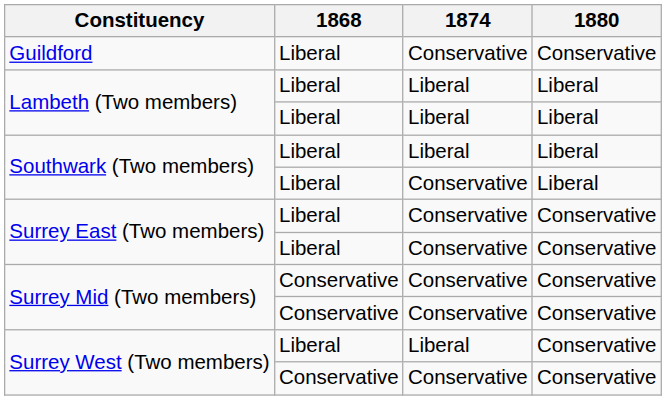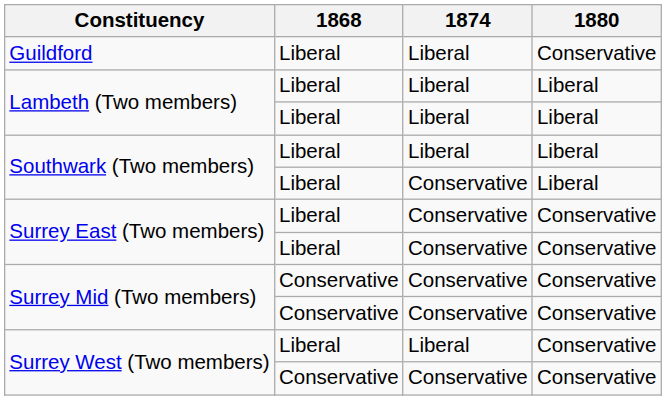(468, 53) Conservative -> (439, 53) Liberal
